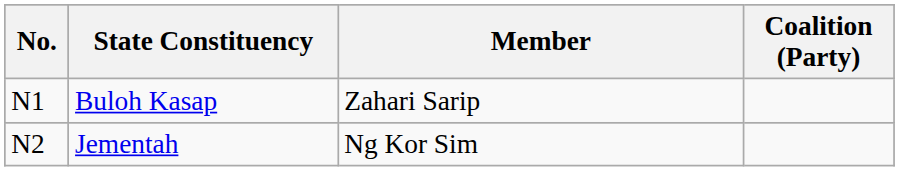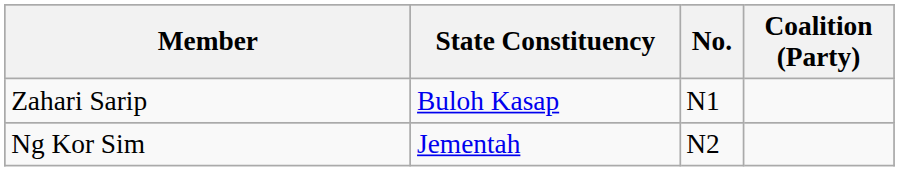columns swapped: (37, 41) <-> (541, 41)
